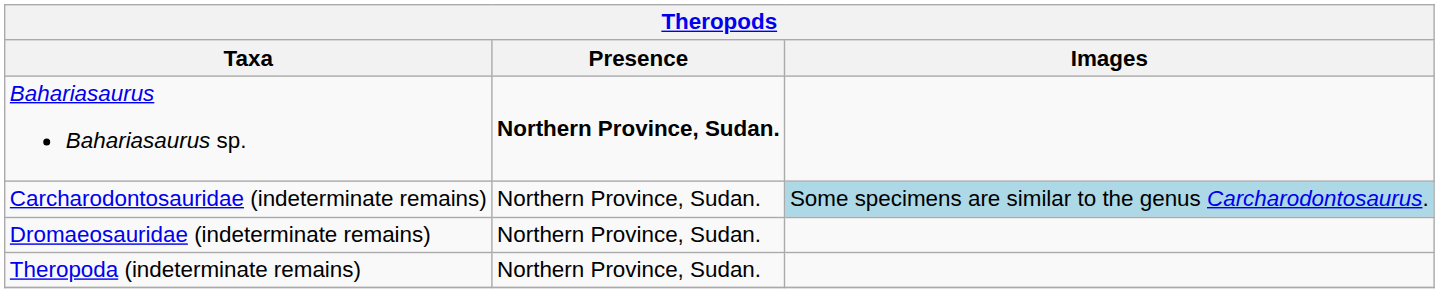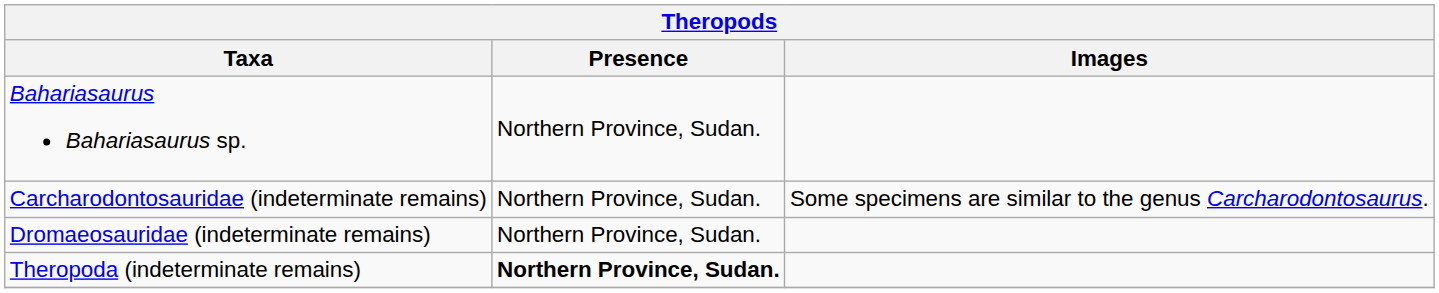(638, 128) bold -> (629, 128) normal
(1109, 198) lightblue background -> (1109, 198) no background
(629, 269) normal -> (638, 269) bold
